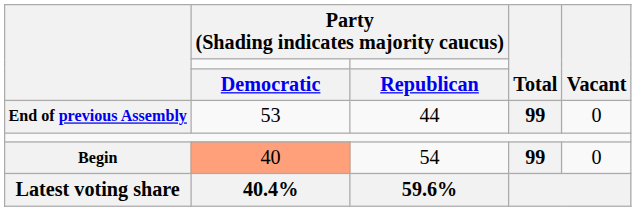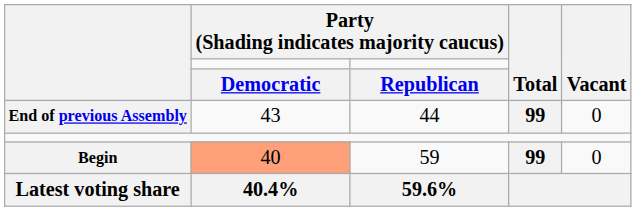(271, 116) 53 -> (271, 116) 43
(430, 157) 54 -> (430, 157) 59
